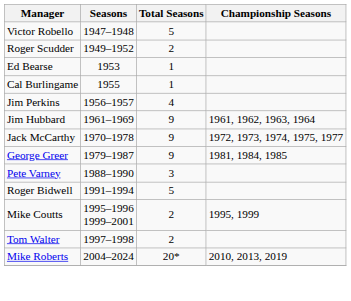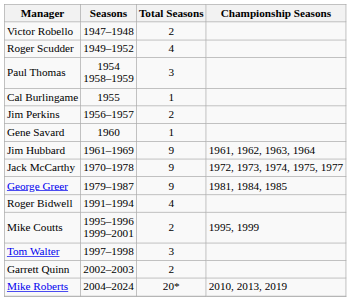(171, 31) 5 -> (171, 31) 2
(171, 48) 2 -> (171, 48) 4
- row: (30, 66)
+ row: (36, 72)
(171, 102) 4 -> (171, 114) 2
+ row: (36, 132)
- row: (34, 173)
(171, 191) 5 -> (171, 203) 4
(171, 239) 2 -> (171, 251) 3
+ row: (38, 269)
